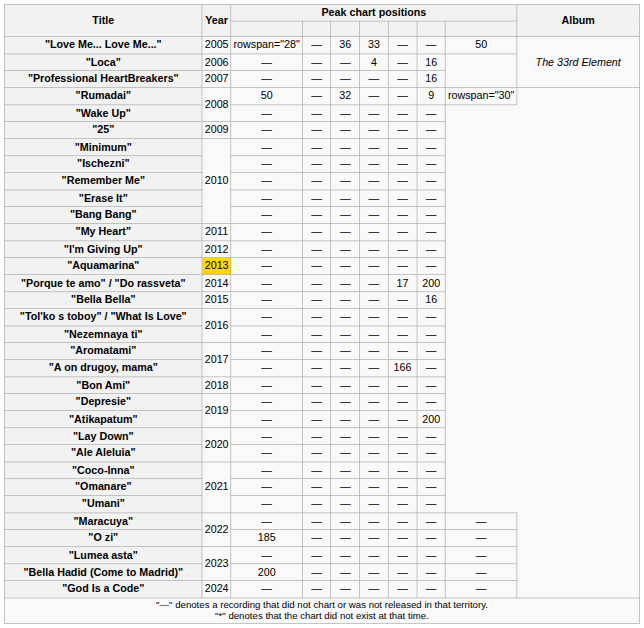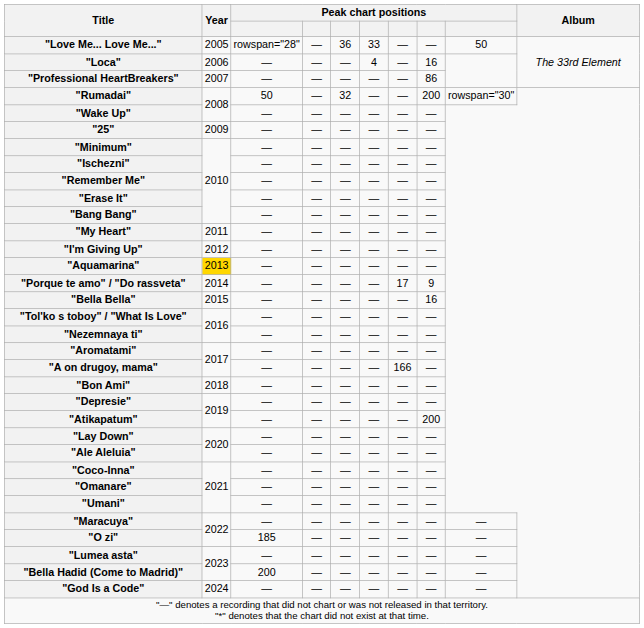(431, 79) 16 -> (431, 79) 86
(431, 96) 9 -> (431, 96) 200
(431, 283) 200 -> (431, 283) 9
